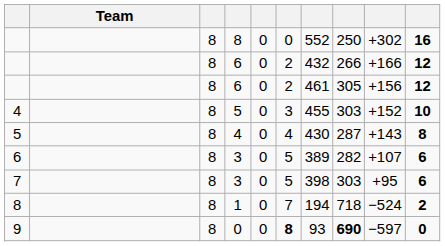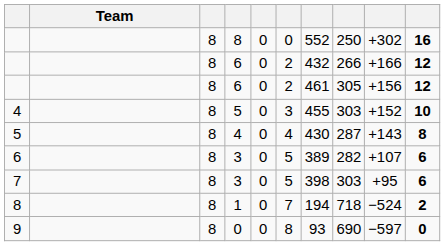(289, 228) bold -> (289, 228) normal
(349, 228) bold -> (349, 228) normal
